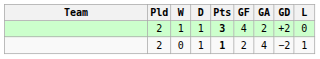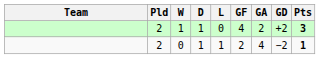columns swapped: (304, 13) <-> (222, 13)
